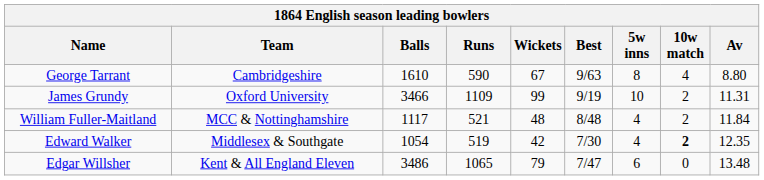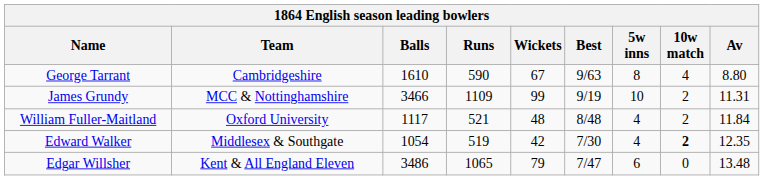(277, 97) Oxford University -> (277, 97) MCC & Nottinghamshire
(277, 119) MCC & Nottinghamshire -> (277, 119) Oxford University
